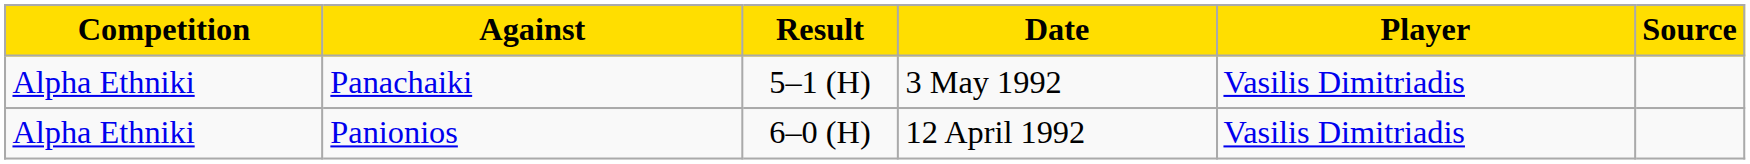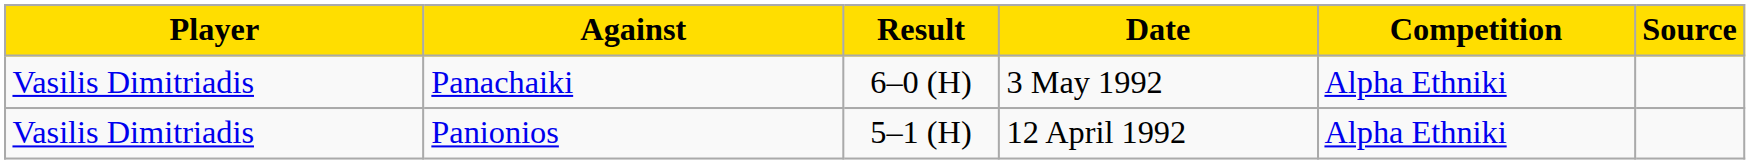columns swapped: (1425, 30) <-> (164, 30)
(820, 81) 5–1 (H) -> (921, 81) 6–0 (H)
(820, 132) 6–0 (H) -> (921, 132) 5–1 (H)
